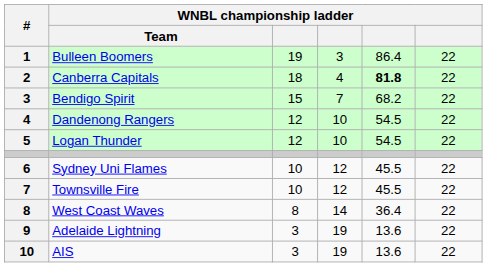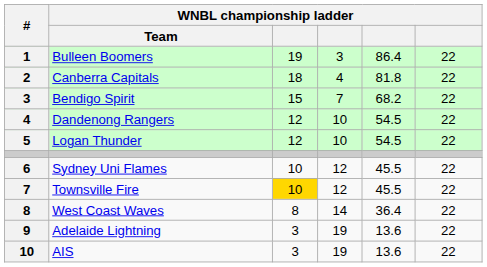(388, 78) bold -> (388, 78) normal
(295, 189) no background -> (295, 189) gold background
